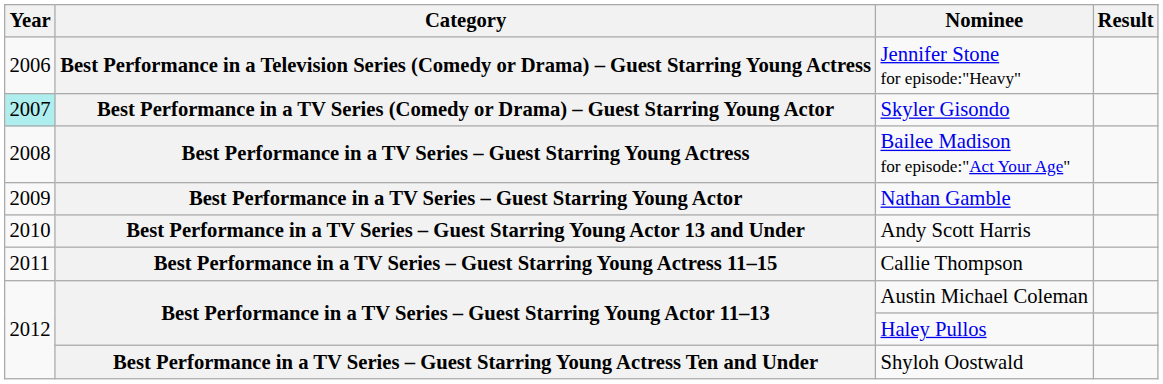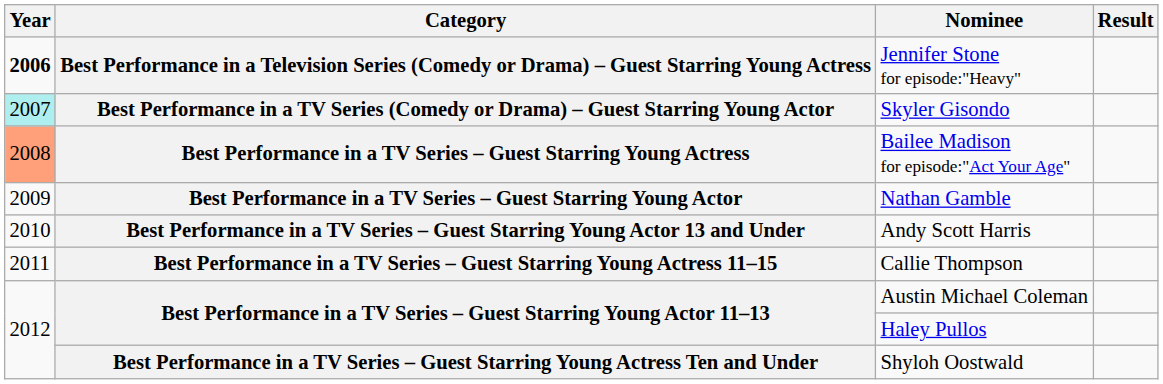(30, 65) normal -> (30, 65) bold
(30, 153) no background -> (30, 153) lightsalmon background
